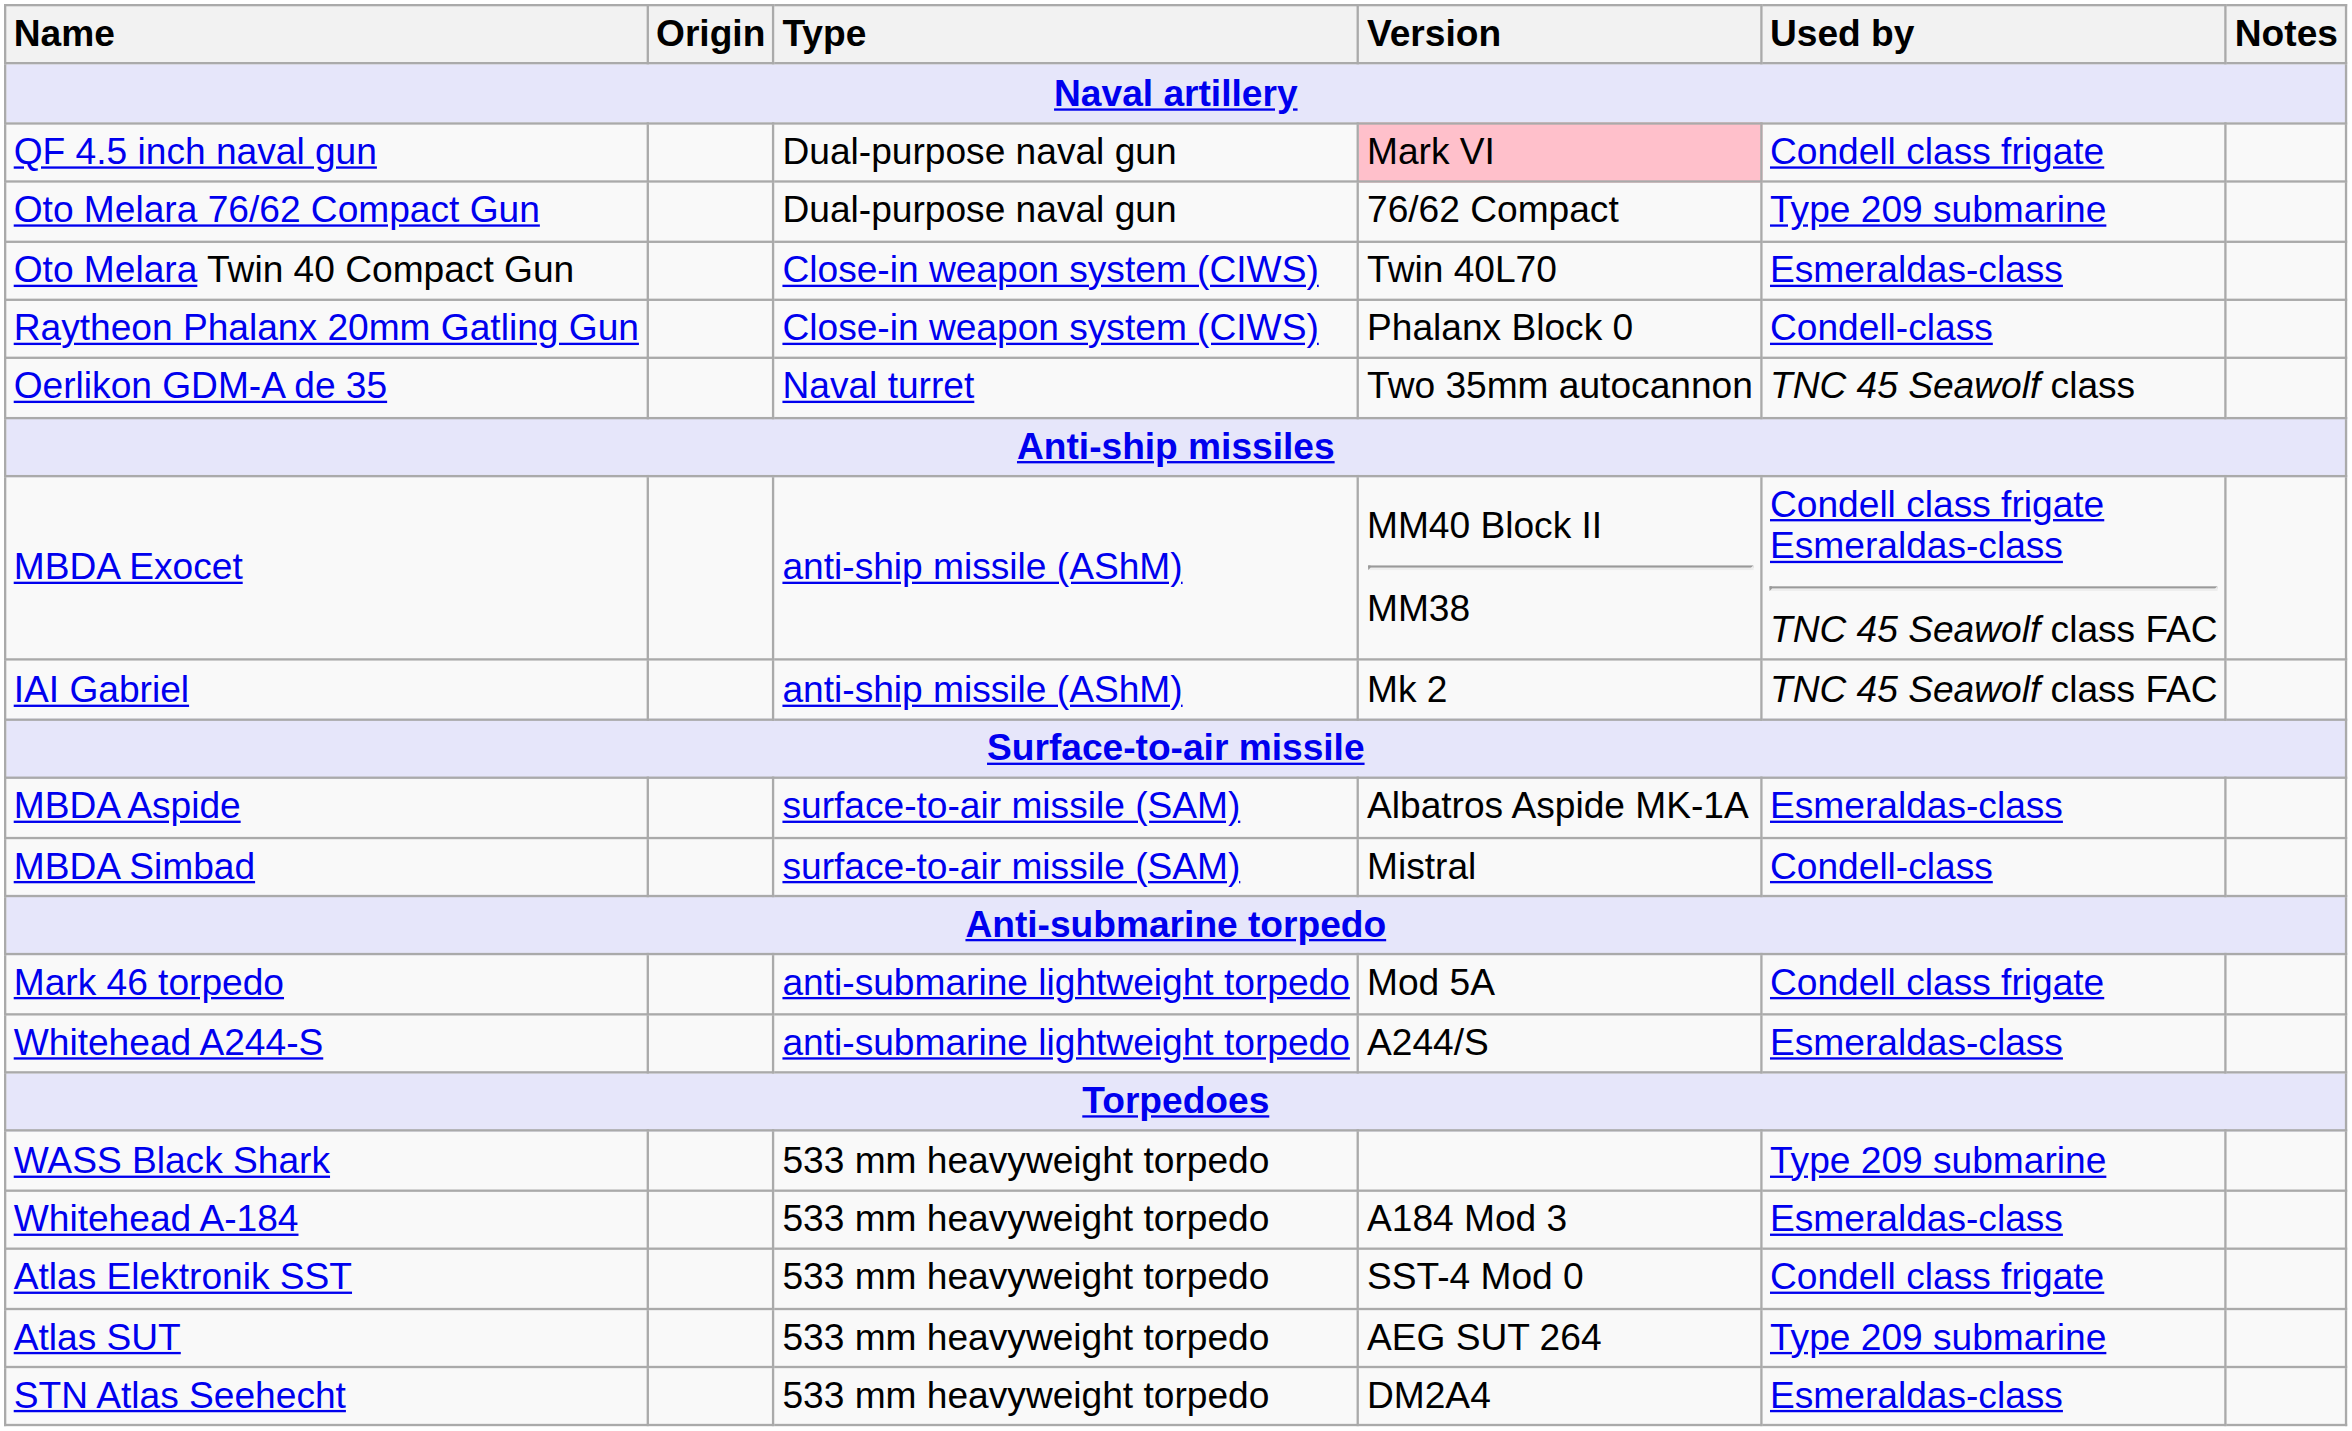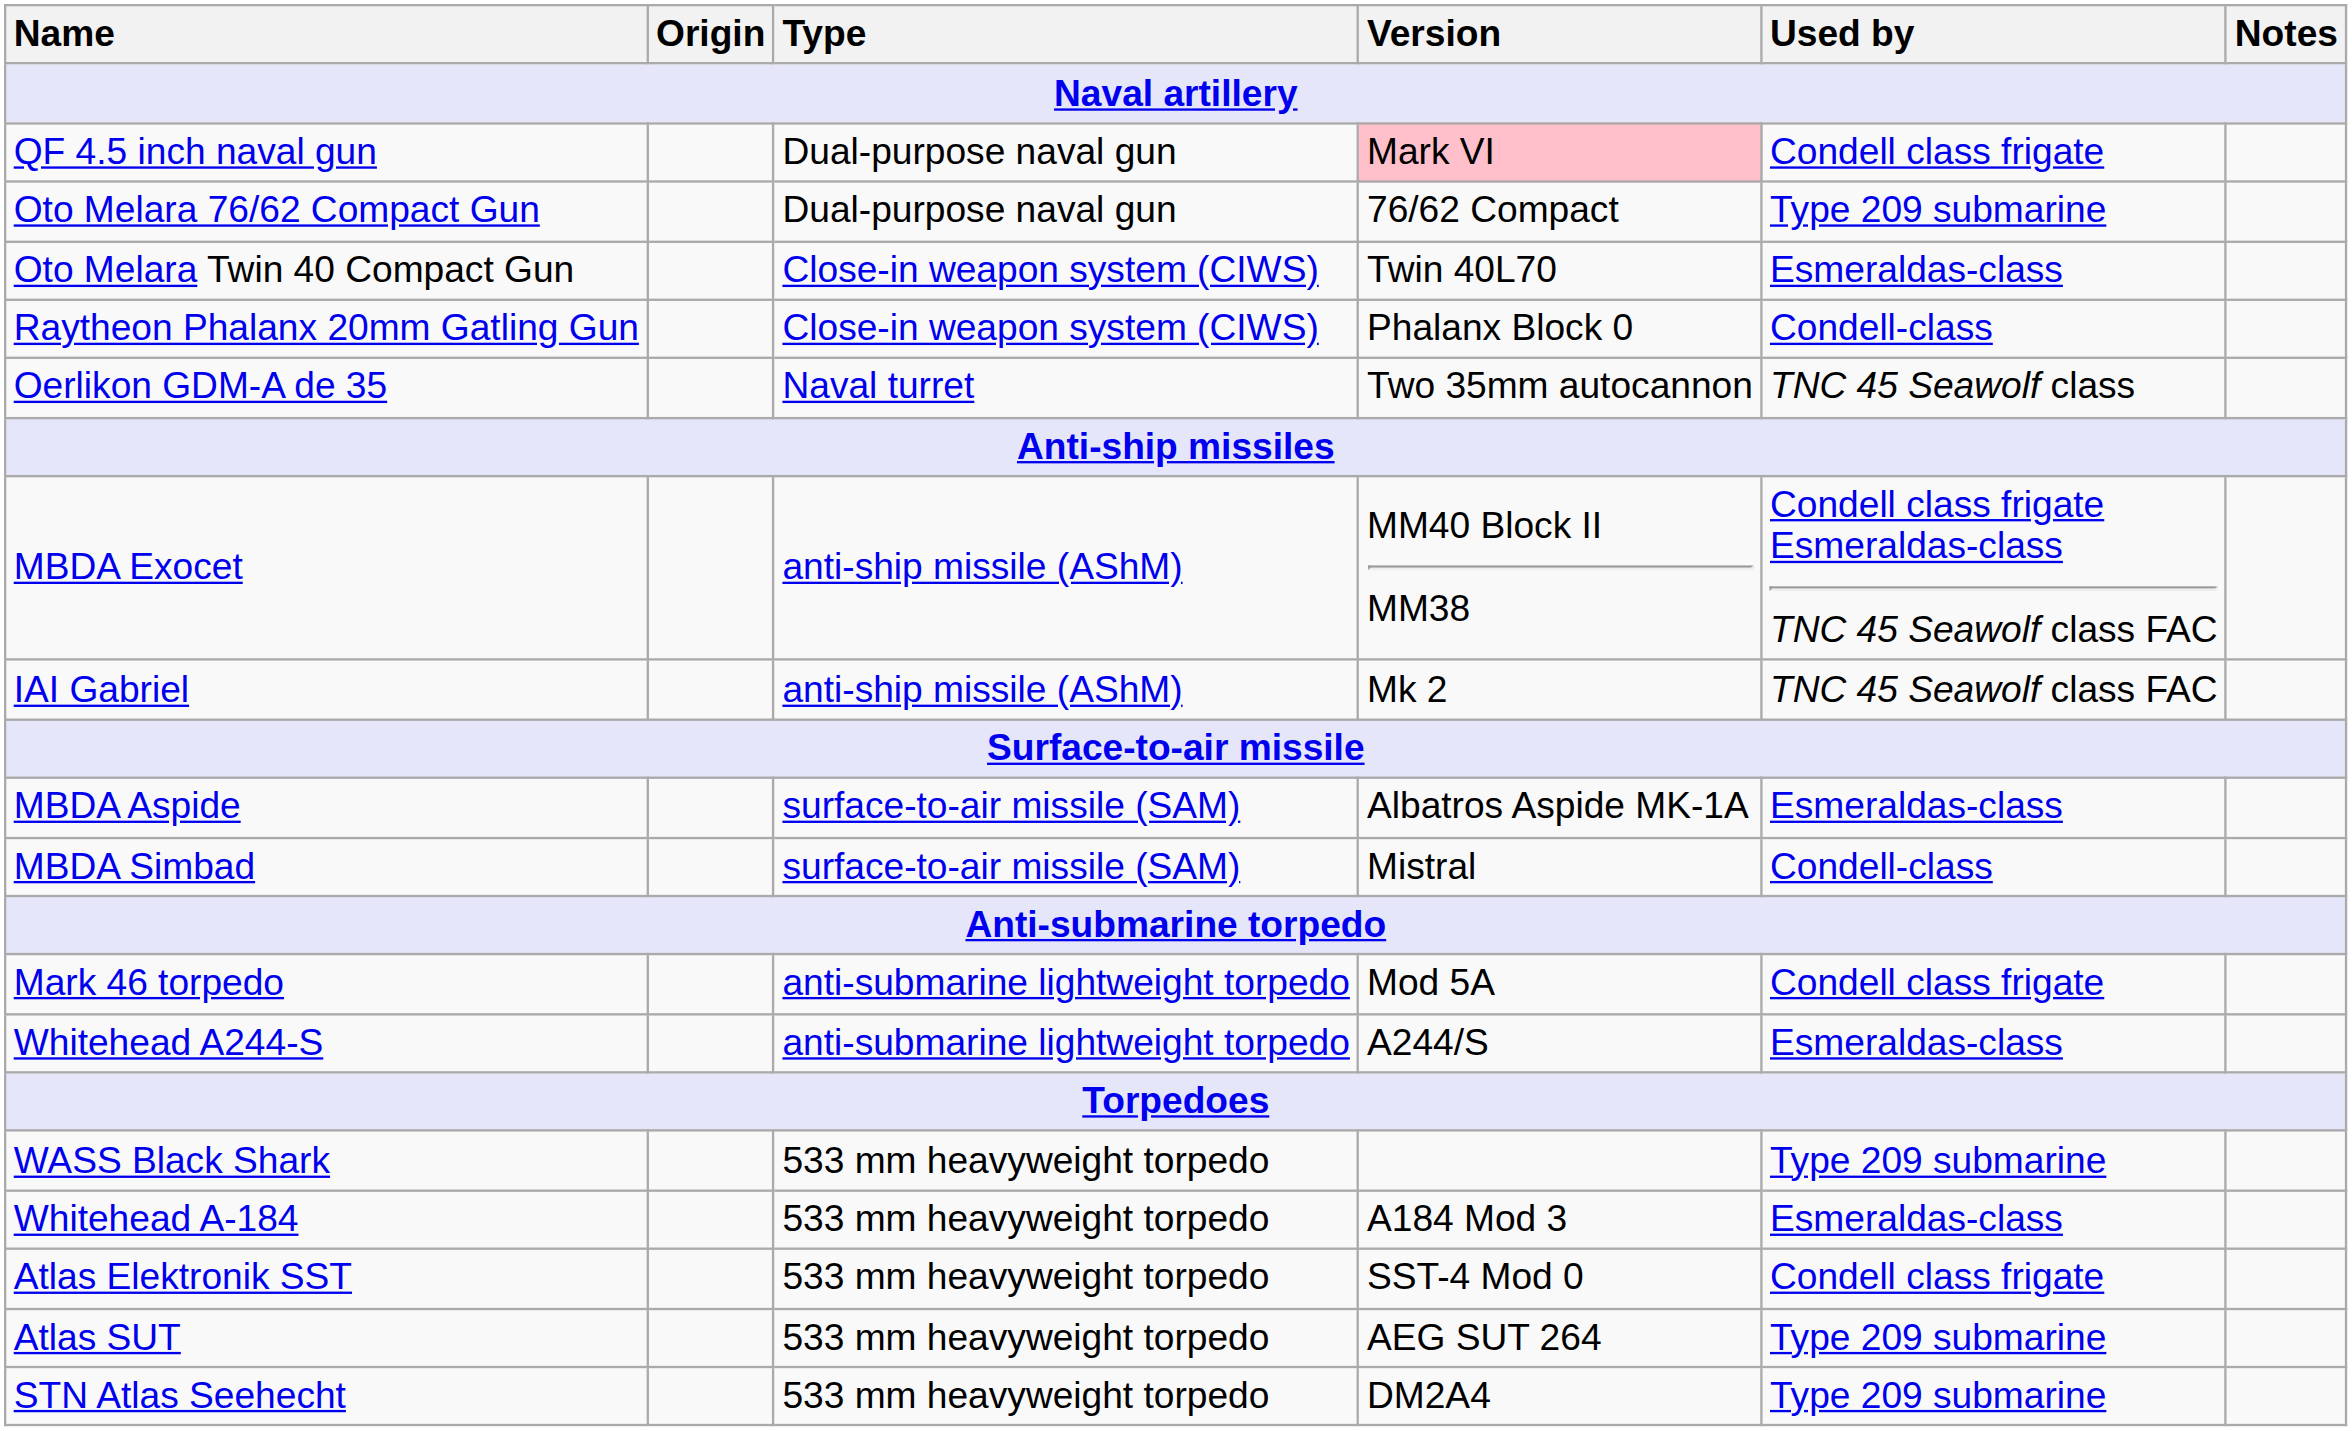(1916, 1395) Esmeraldas-class -> (1938, 1395) Type 209 submarine
